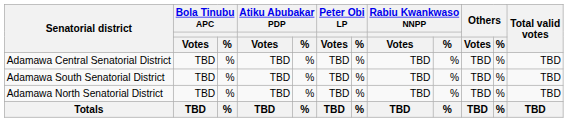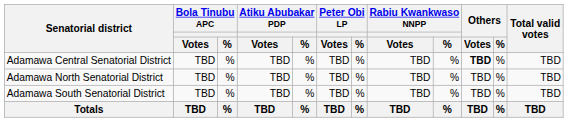(481, 61) normal -> (481, 61) bold
rows swapped: (85, 94) <-> (86, 77)
